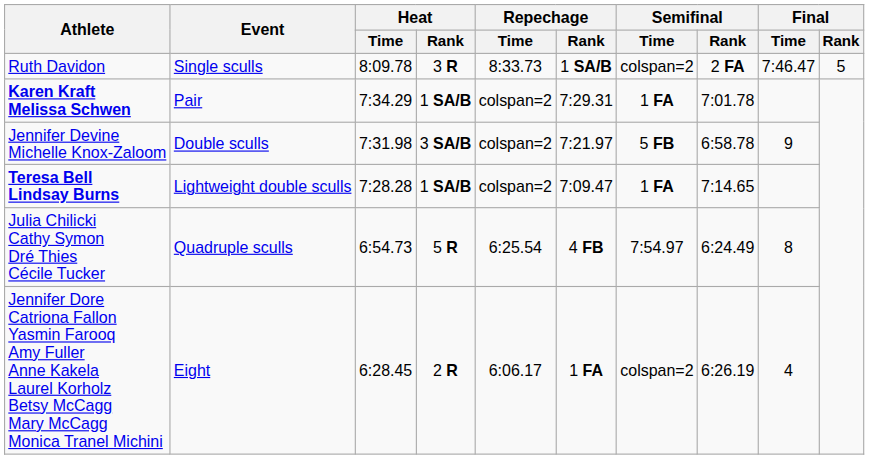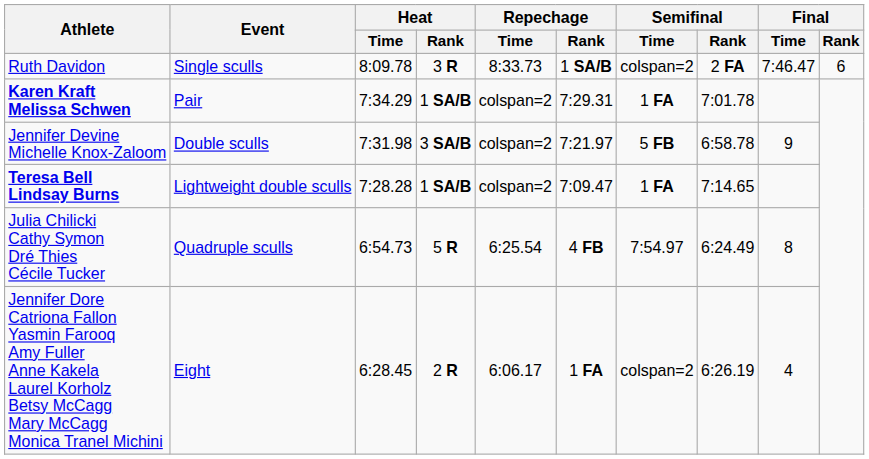(841, 67) 5 -> (841, 67) 6
